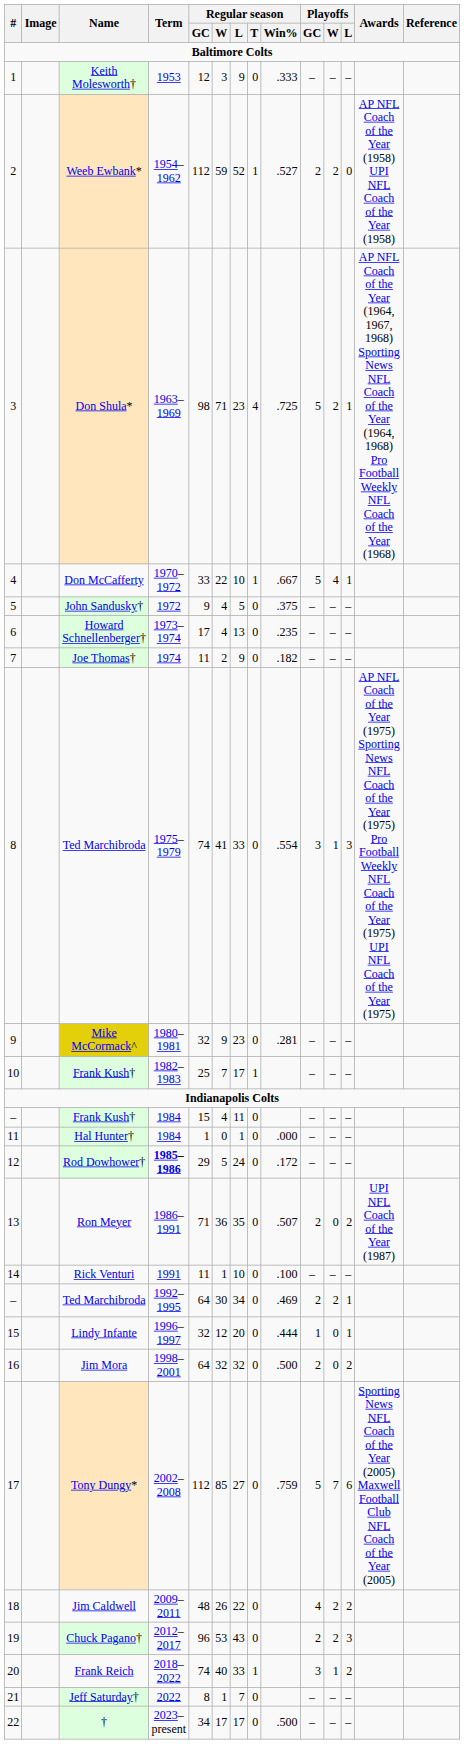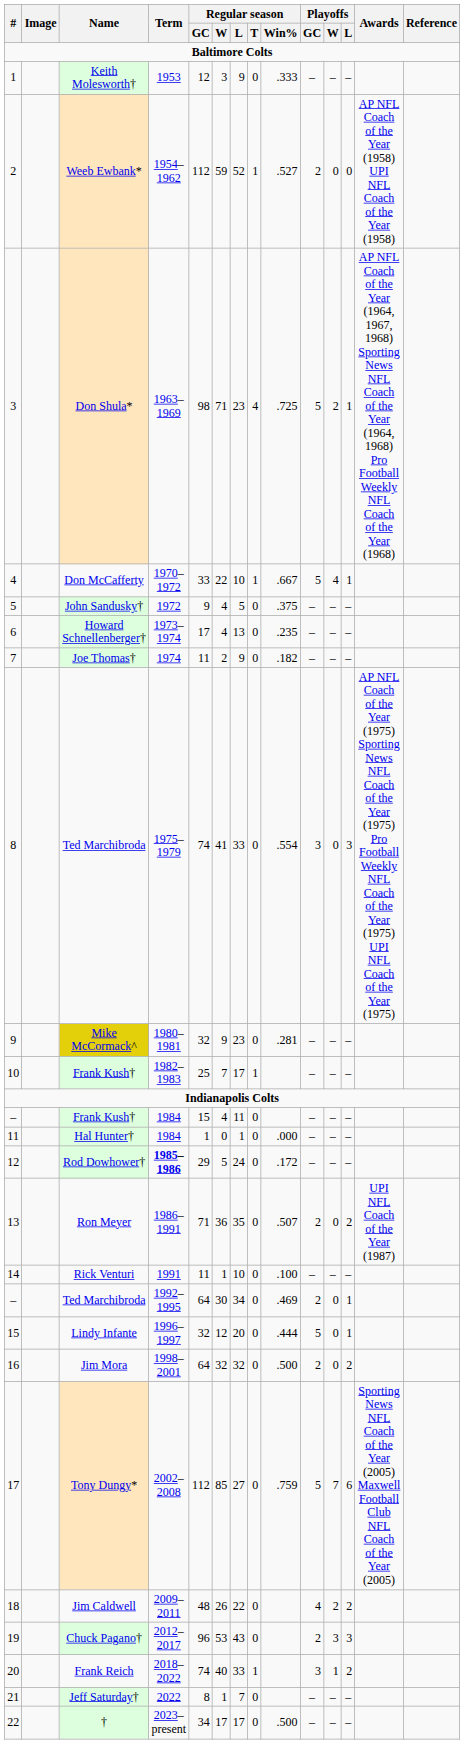(336, 171) 2 -> (336, 171) 0
(336, 845) 1 -> (336, 845) 0
(336, 1300) 2 -> (336, 1300) 0
(318, 1332) 1 -> (318, 1332) 5
(336, 1638) 2 -> (336, 1638) 3
